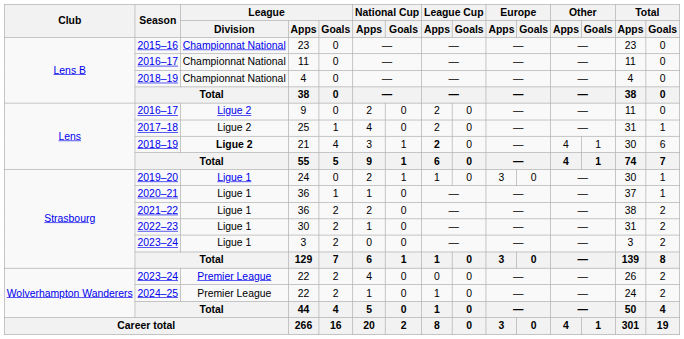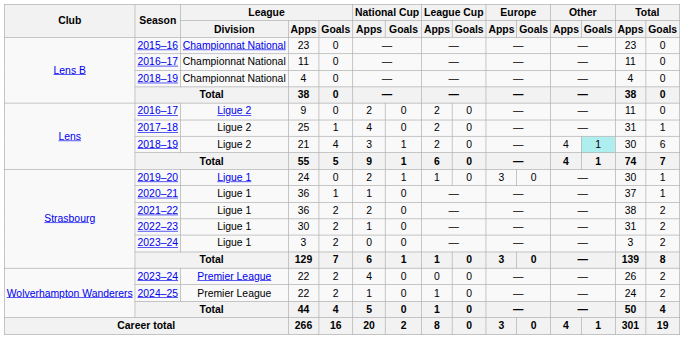(234, 144) bold -> (234, 144) normal
(437, 144) bold -> (437, 144) normal
(598, 144) no background -> (598, 144) paleturquoise background
